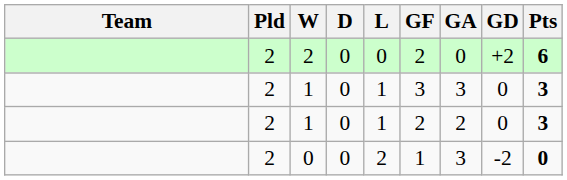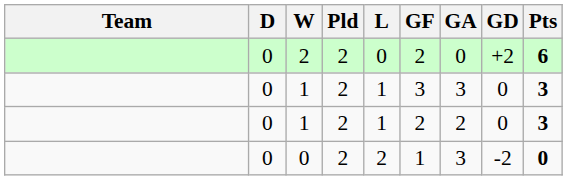columns swapped: (269, 21) <-> (345, 21)
